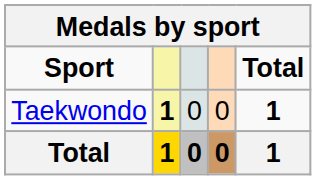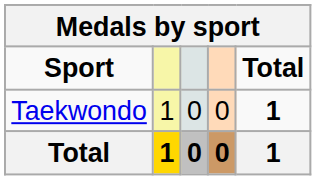(167, 110) bold -> (167, 110) normal
